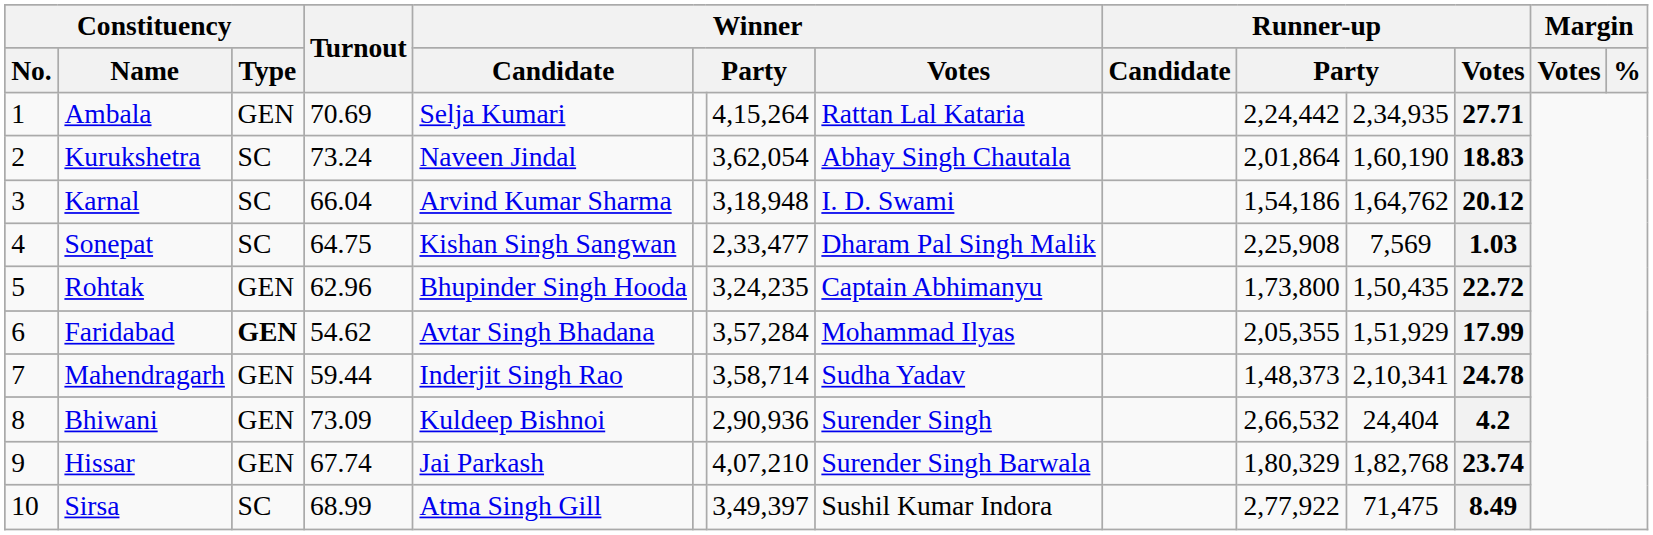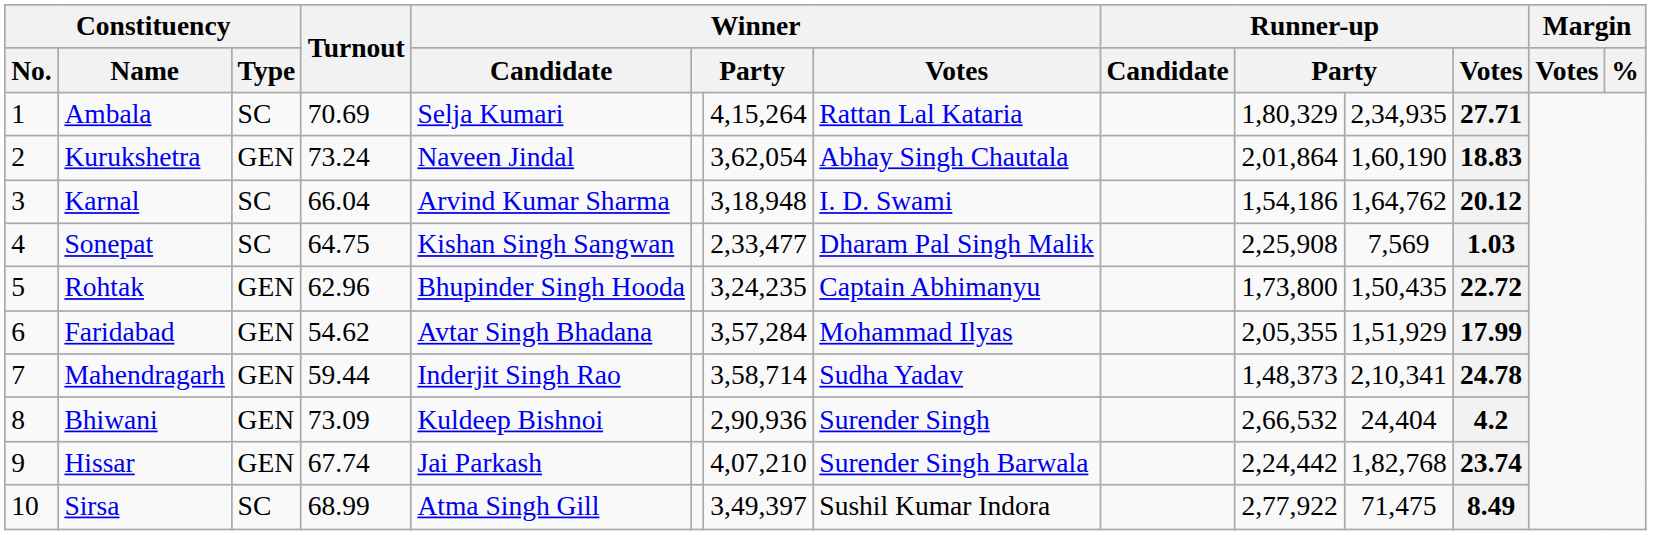(266, 113) GEN -> (254, 113) SC
(1292, 113) 2,24,442 -> (1290, 113) 1,80,329
(254, 157) SC -> (266, 157) GEN
(267, 331) bold -> (266, 331) normal
(1292, 462) 1,80,329 -> (1290, 462) 2,24,442
